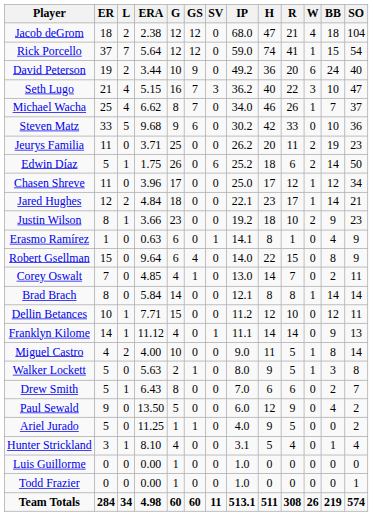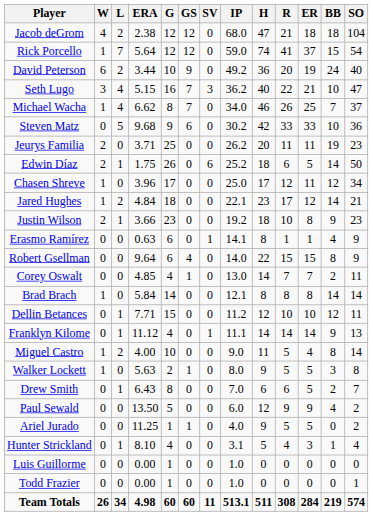columns swapped: (313, 13) <-> (106, 13)
